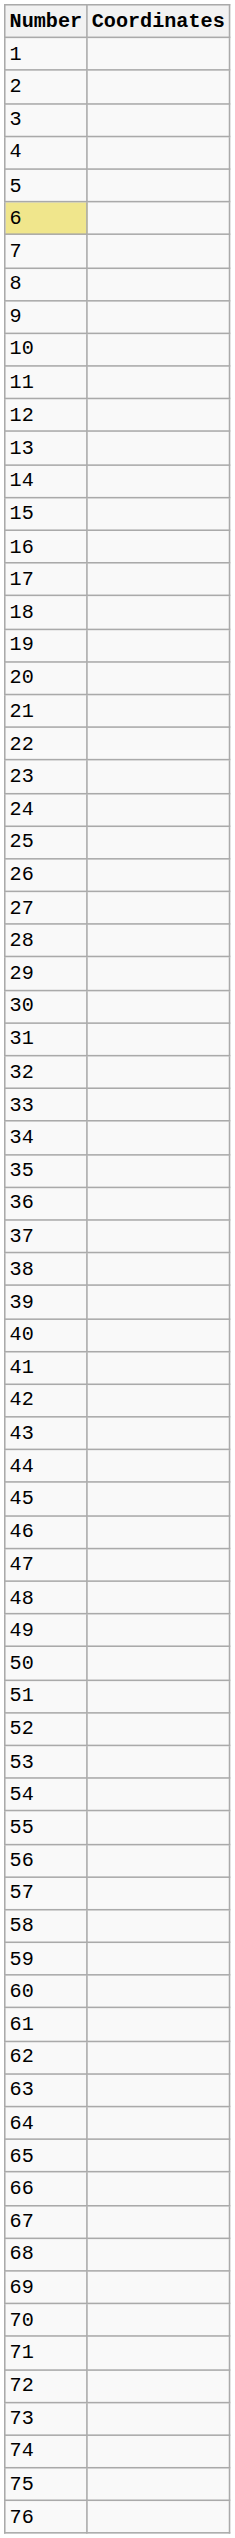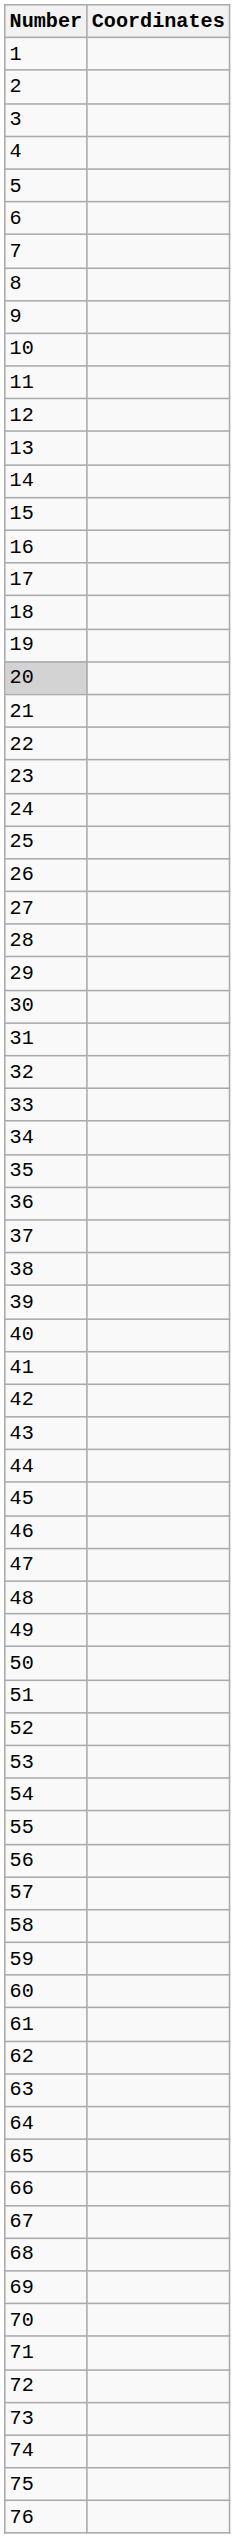(16, 218) khaki background -> (16, 218) no background
(22, 678) no background -> (22, 678) lightgrey background
